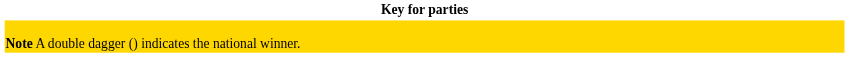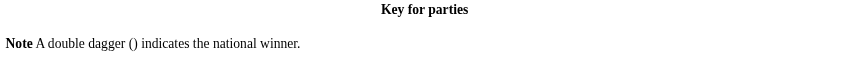(153, 44) gold background -> (153, 44) no background
